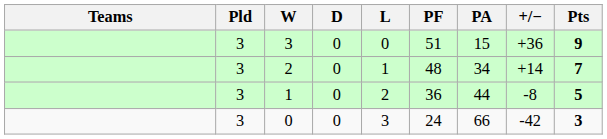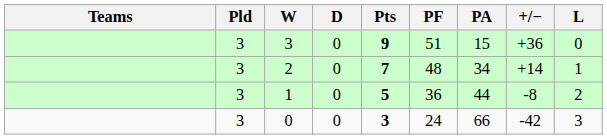columns swapped: (385, 17) <-> (578, 17)
